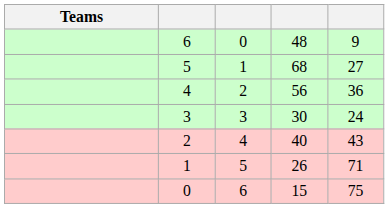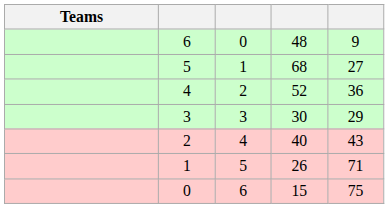(299, 91) 56 -> (299, 91) 52
(356, 116) 24 -> (356, 116) 29
